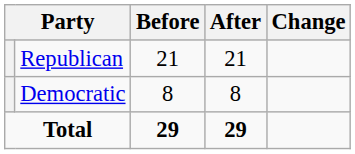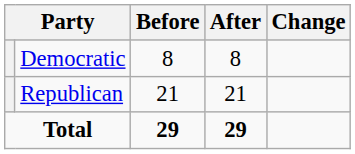rows swapped: (72, 58) <-> (73, 93)
